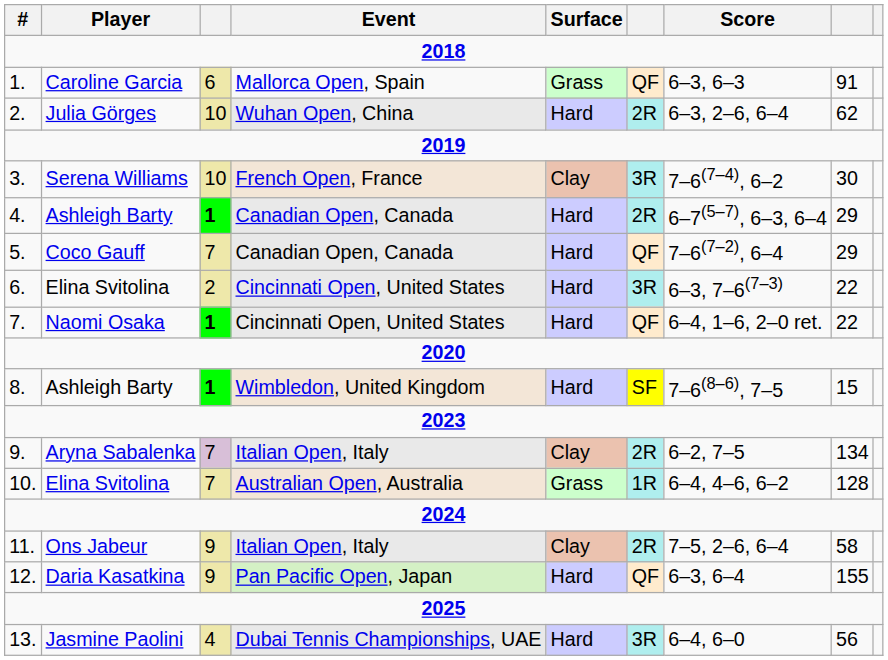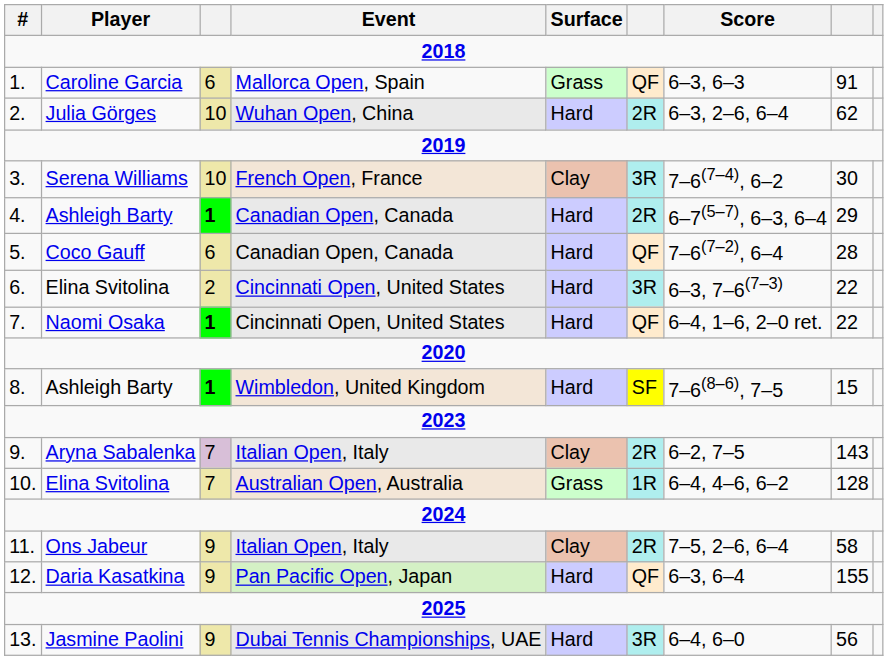(210, 251) 7 -> (210, 251) 6
(847, 251) 29 -> (847, 251) 28
(852, 452) 134 -> (852, 452) 143
(210, 639) 4 -> (210, 639) 9
